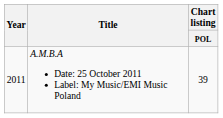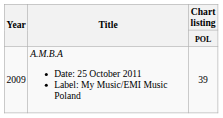(16, 79) 2011 -> (16, 79) 2009
